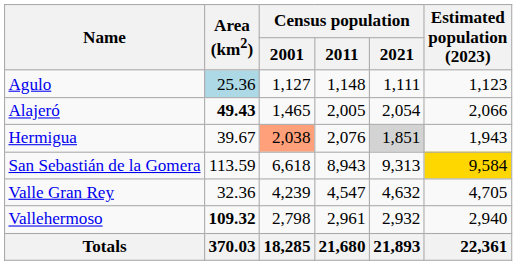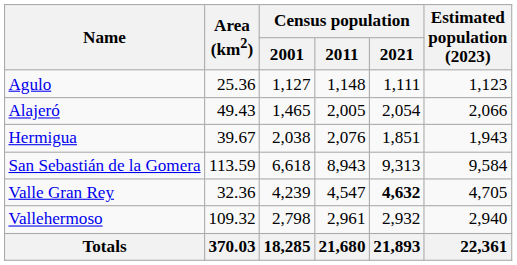(236, 83) lightblue background -> (236, 83) no background
(236, 110) bold -> (236, 110) normal
(291, 138) lightsalmon background -> (291, 138) no background
(401, 138) lightgrey background -> (401, 138) no background
(488, 165) gold background -> (488, 165) no background
(401, 192) normal -> (401, 192) bold
(232, 219) bold -> (232, 219) normal
